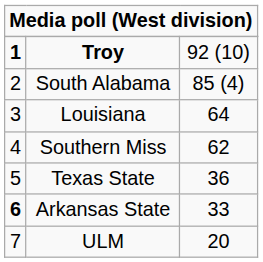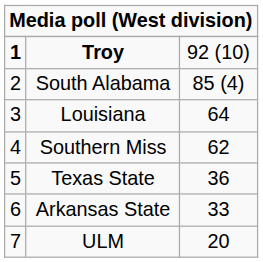(15, 209) bold -> (15, 209) normal
